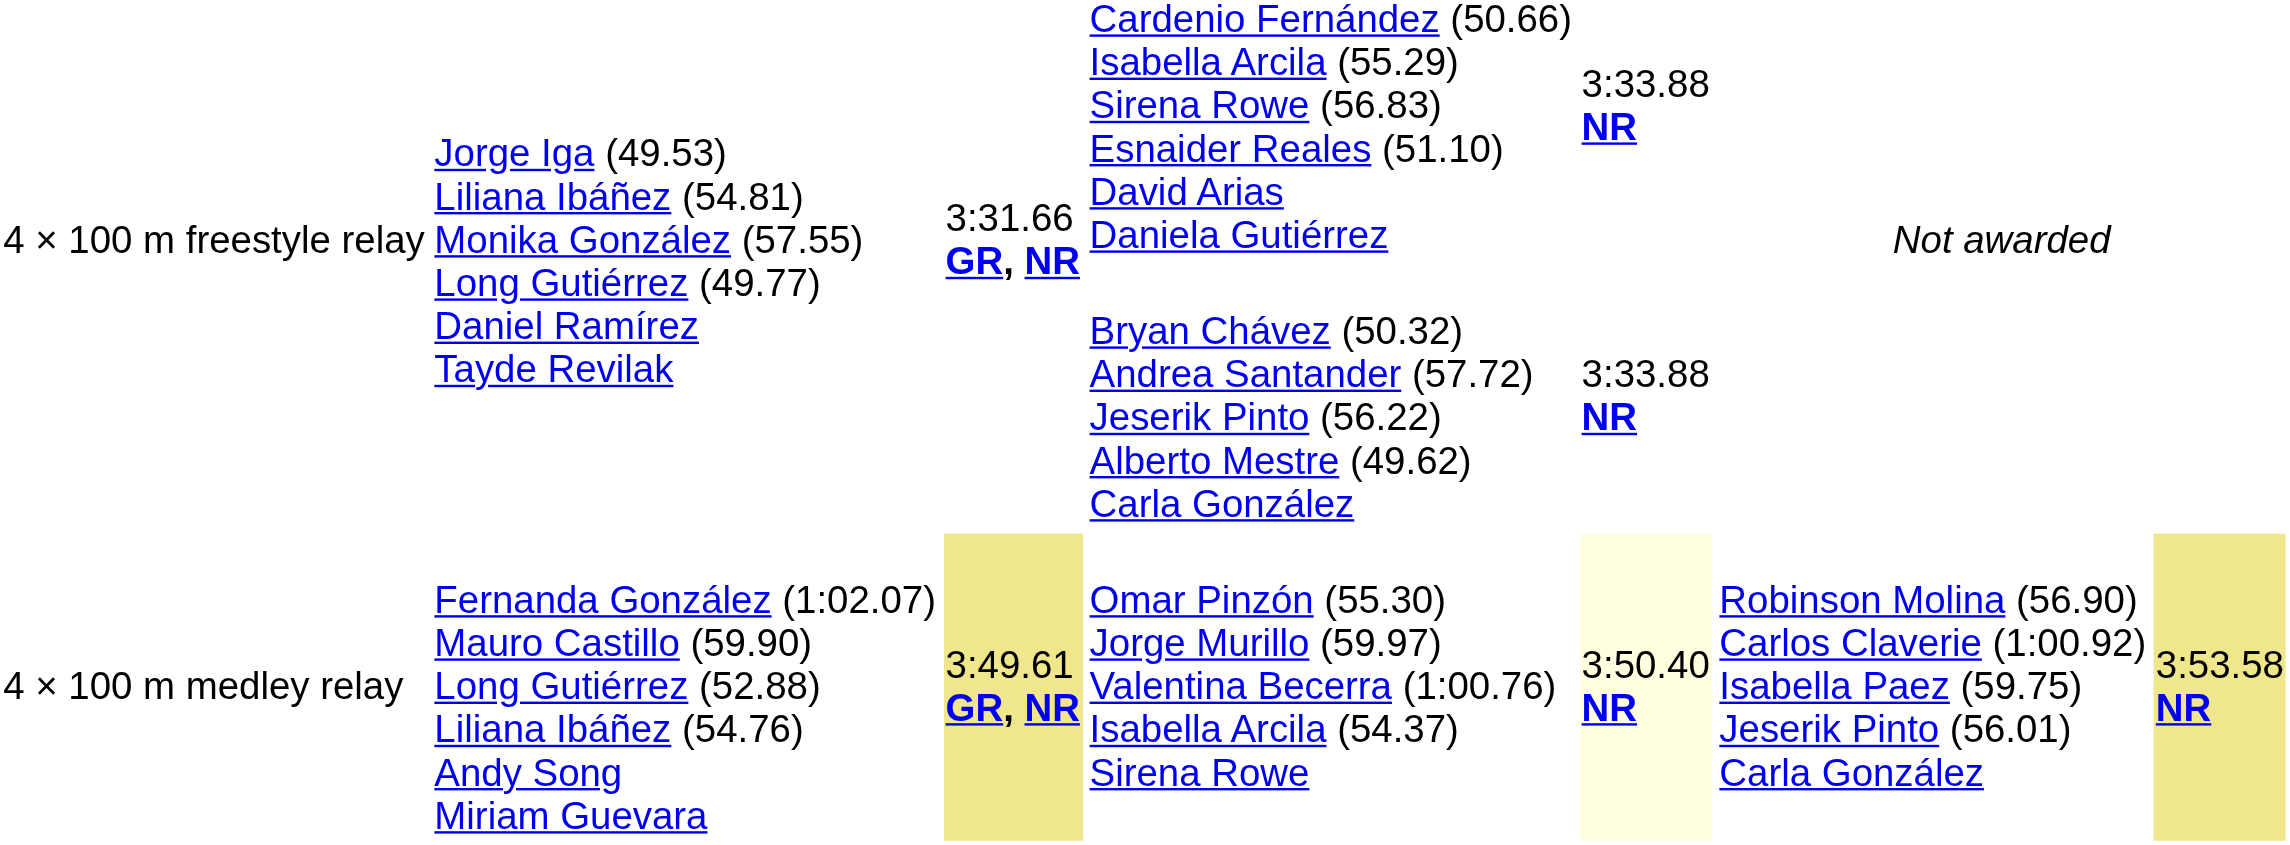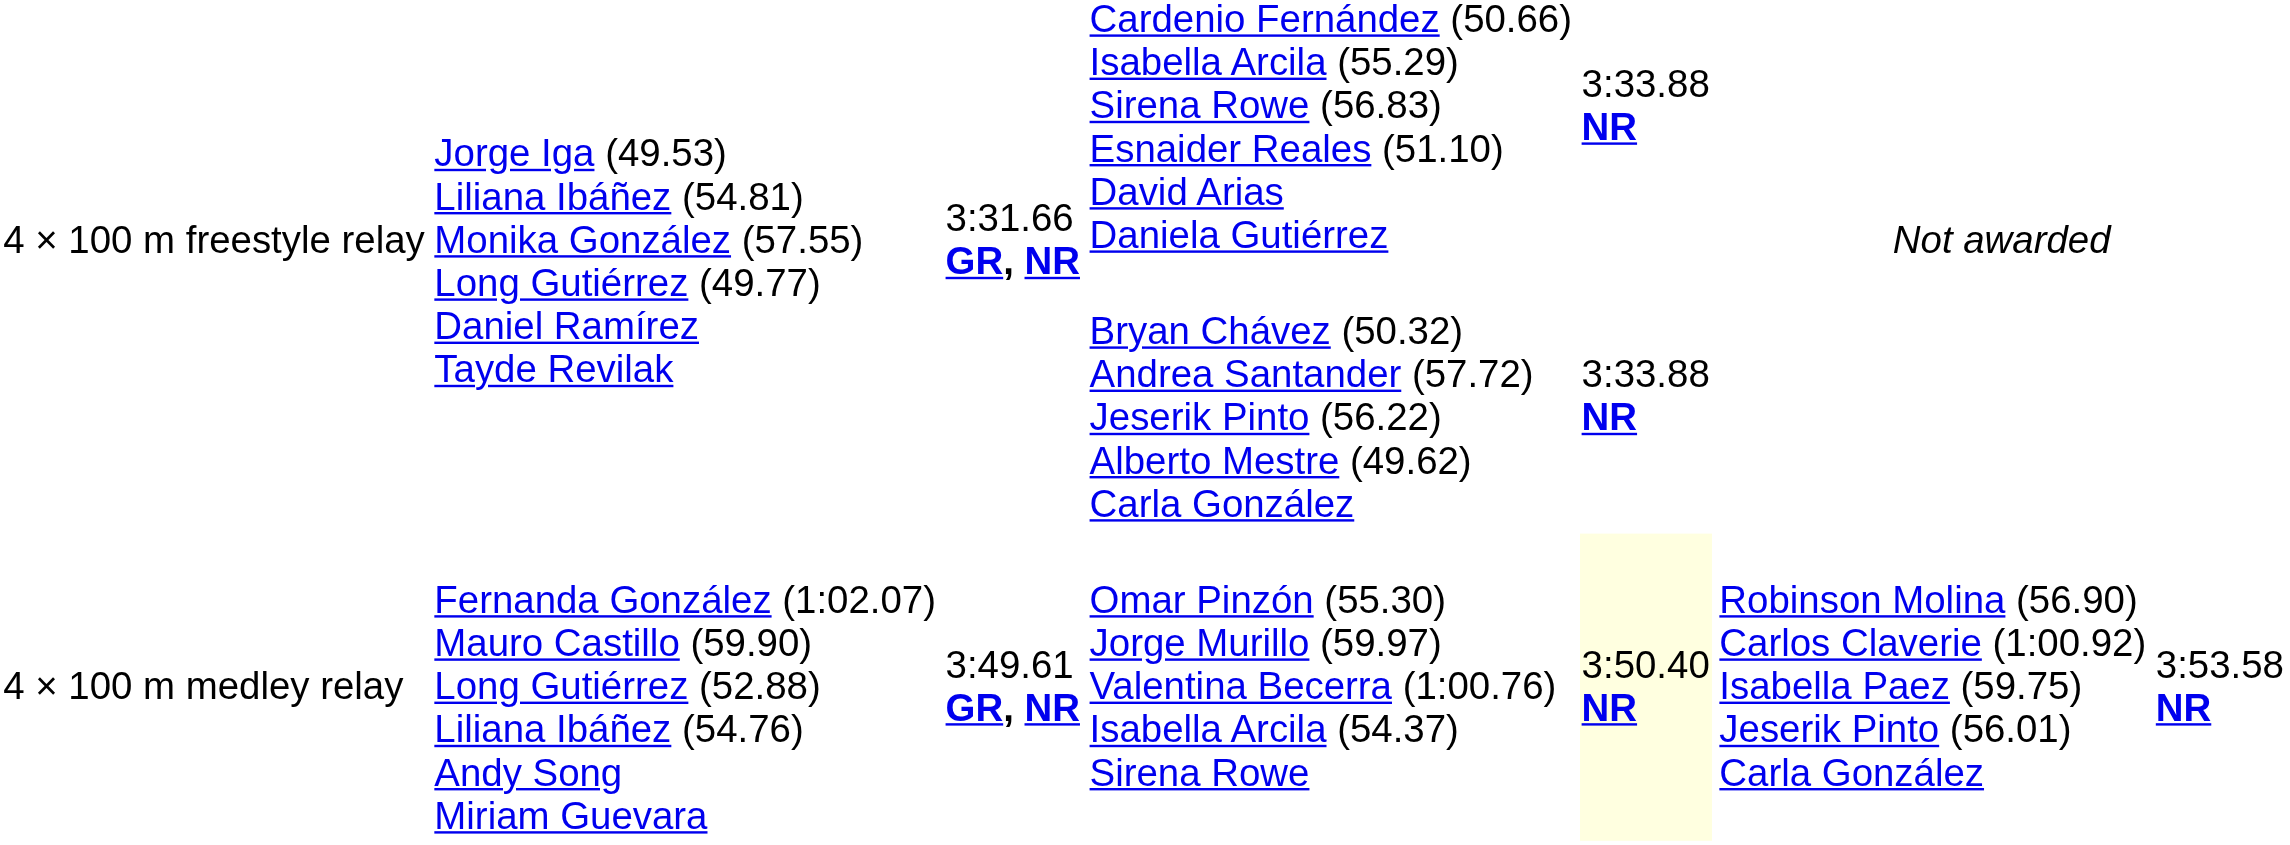(1013, 686) khaki background -> (1013, 686) no background
(2220, 686) khaki background -> (2220, 686) no background
